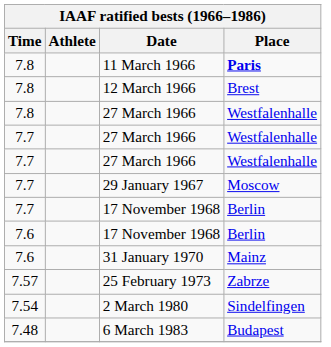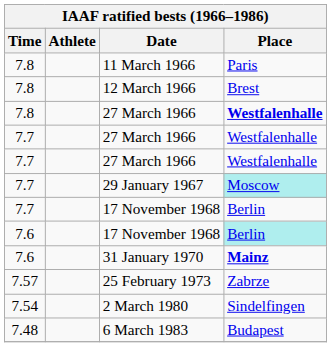(244, 64) bold -> (242, 64) normal
(272, 112) normal -> (275, 112) bold
(253, 185) no background -> (253, 185) paleturquoise background
(246, 233) no background -> (246, 233) paleturquoise background
(247, 257) normal -> (248, 257) bold
